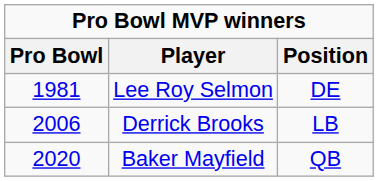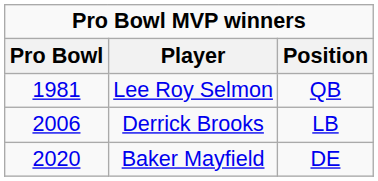(325, 90) DE -> (325, 90) QB
(325, 158) QB -> (325, 158) DE
